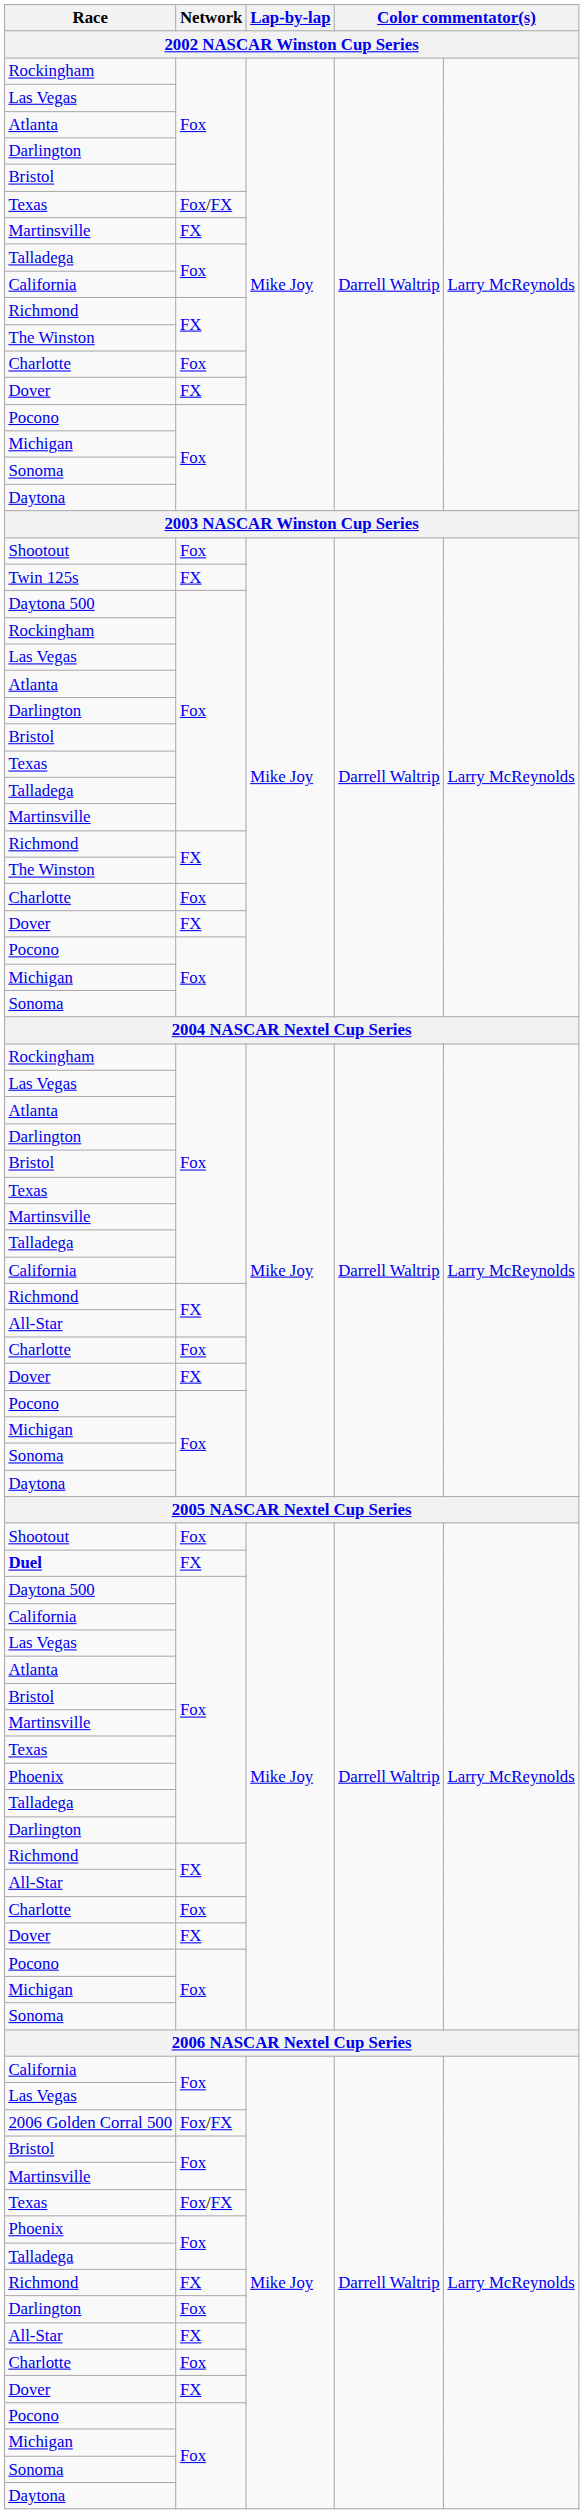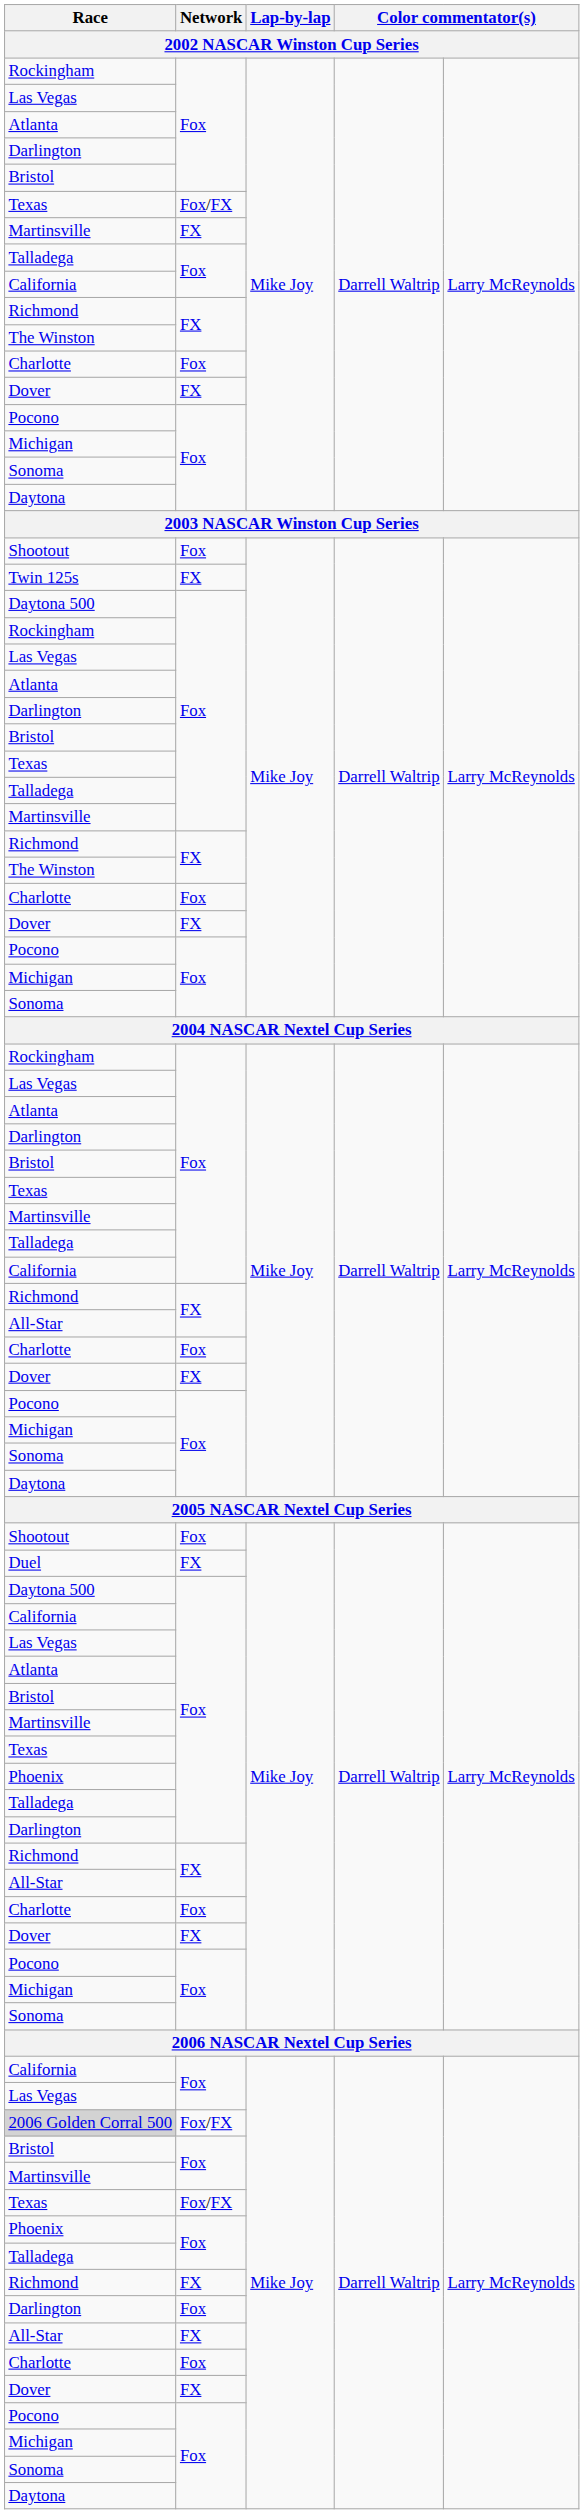(25, 1563) bold -> (25, 1563) normal
(90, 2122) no background -> (90, 2122) lightgrey background
